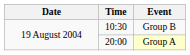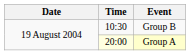(116, 42) no background -> (116, 42) lightyellow background
